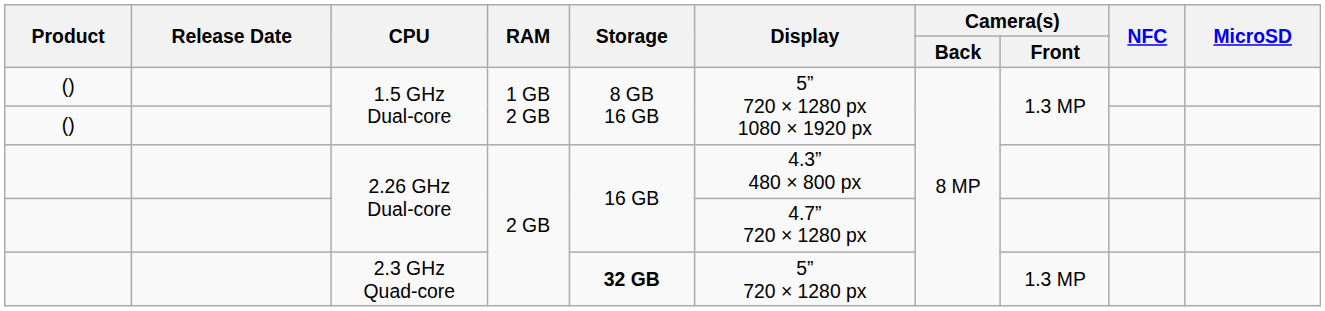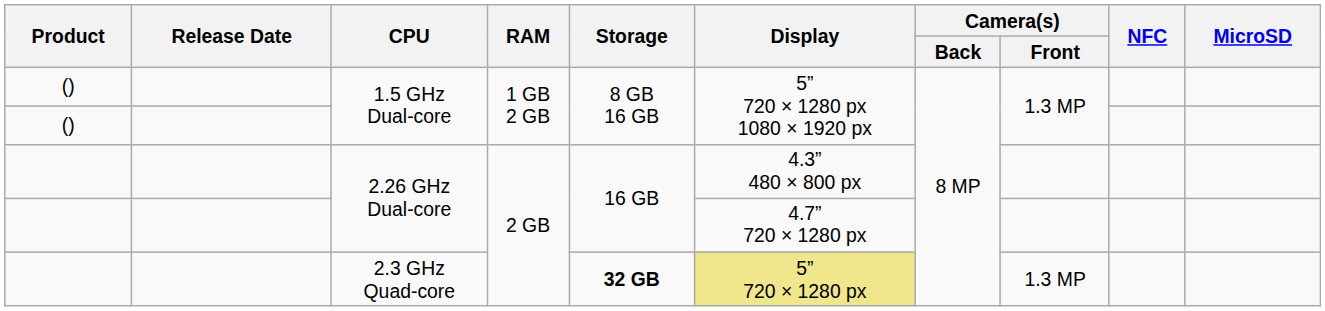(805, 279) no background -> (805, 279) khaki background
